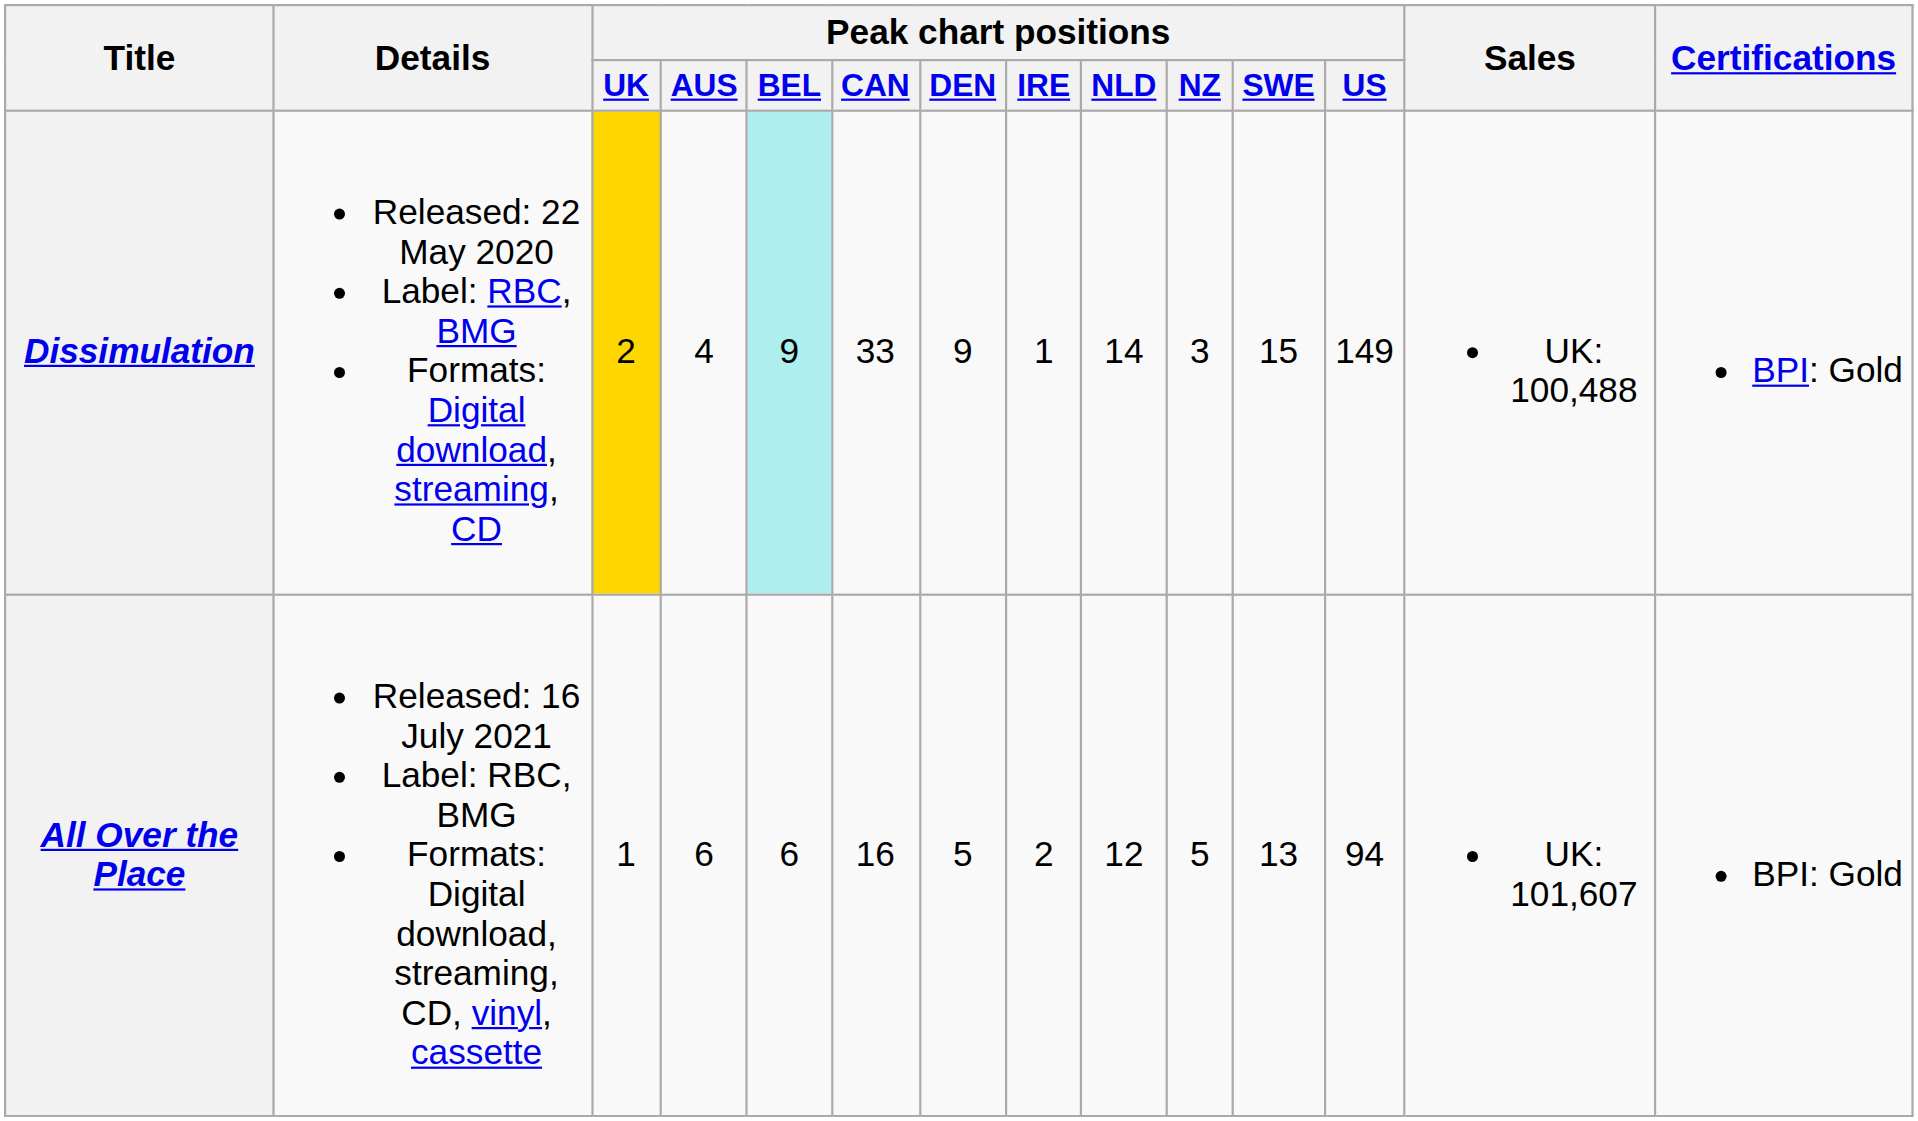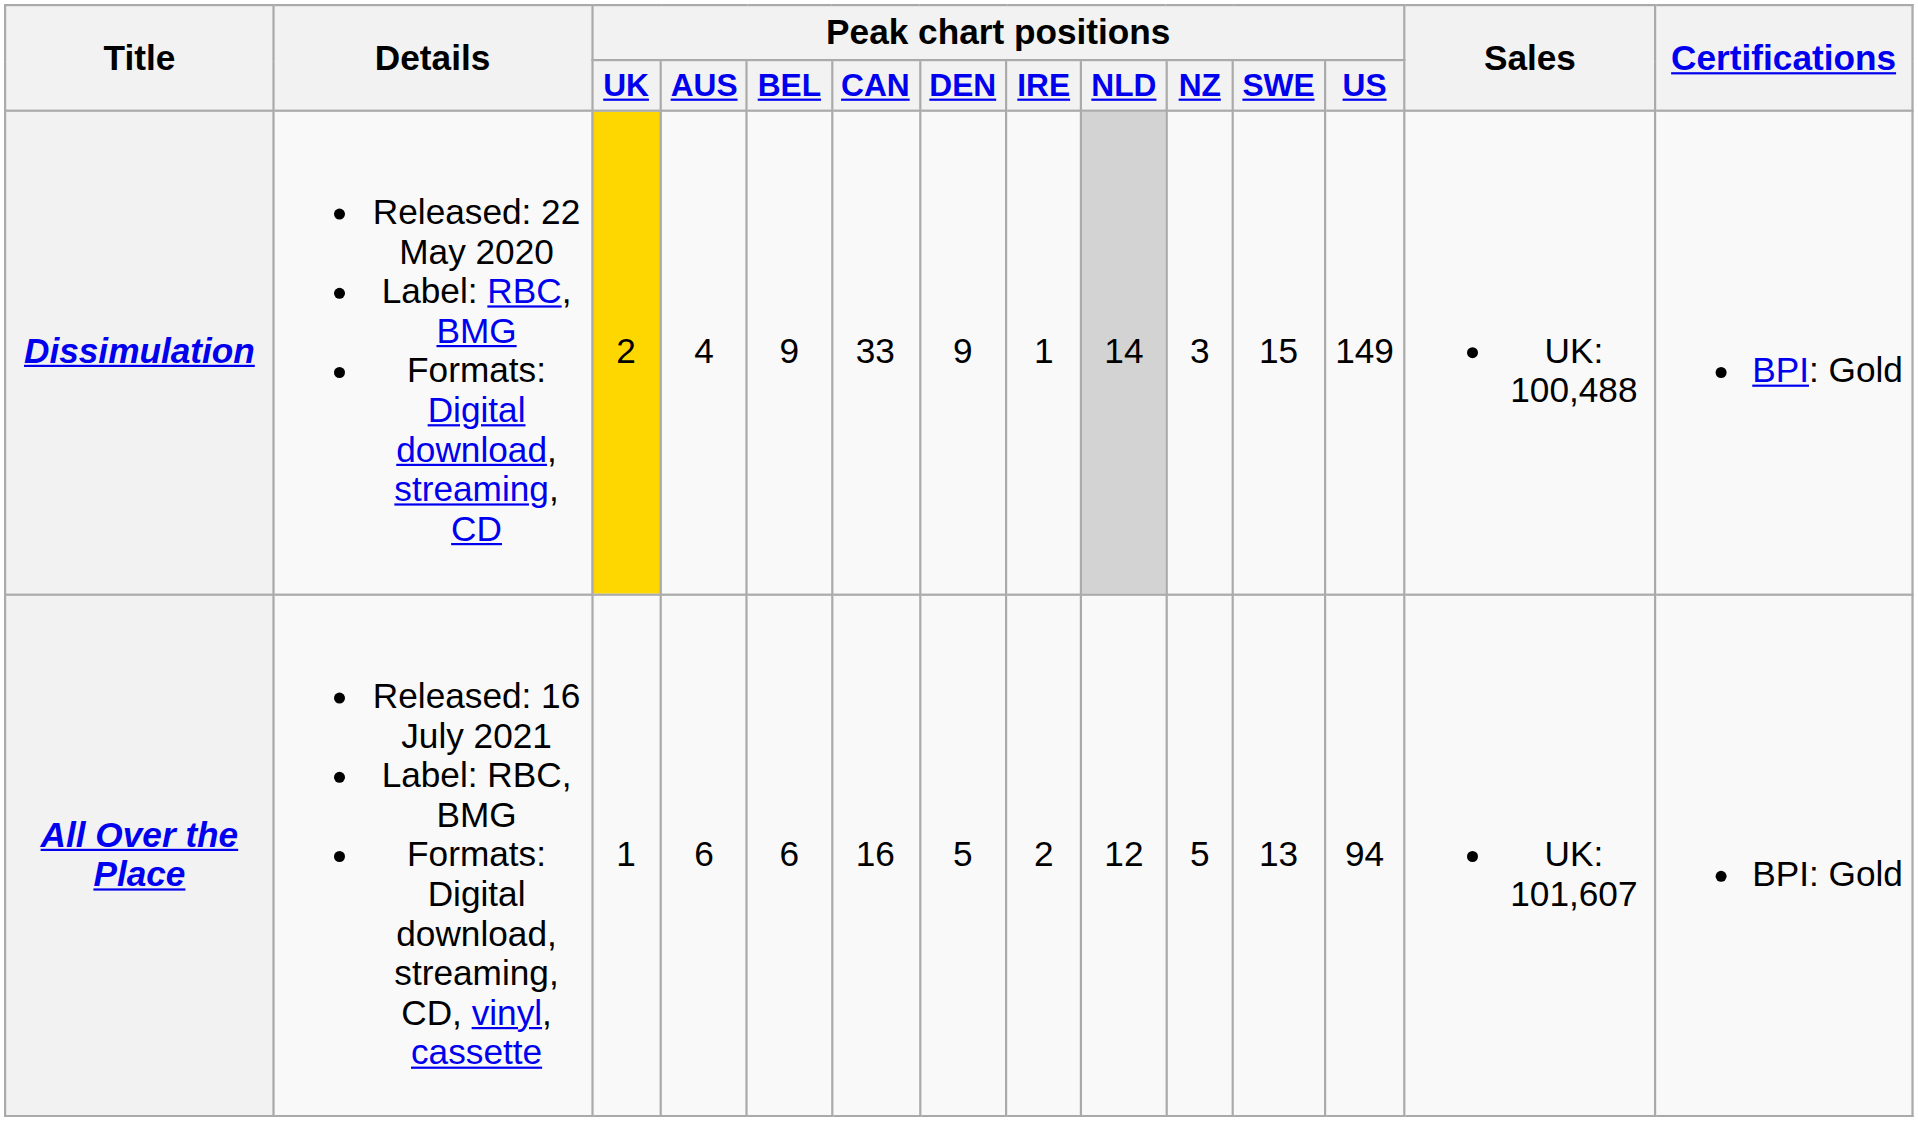(789, 351) paleturquoise background -> (789, 351) no background
(1124, 351) no background -> (1124, 351) lightgrey background
